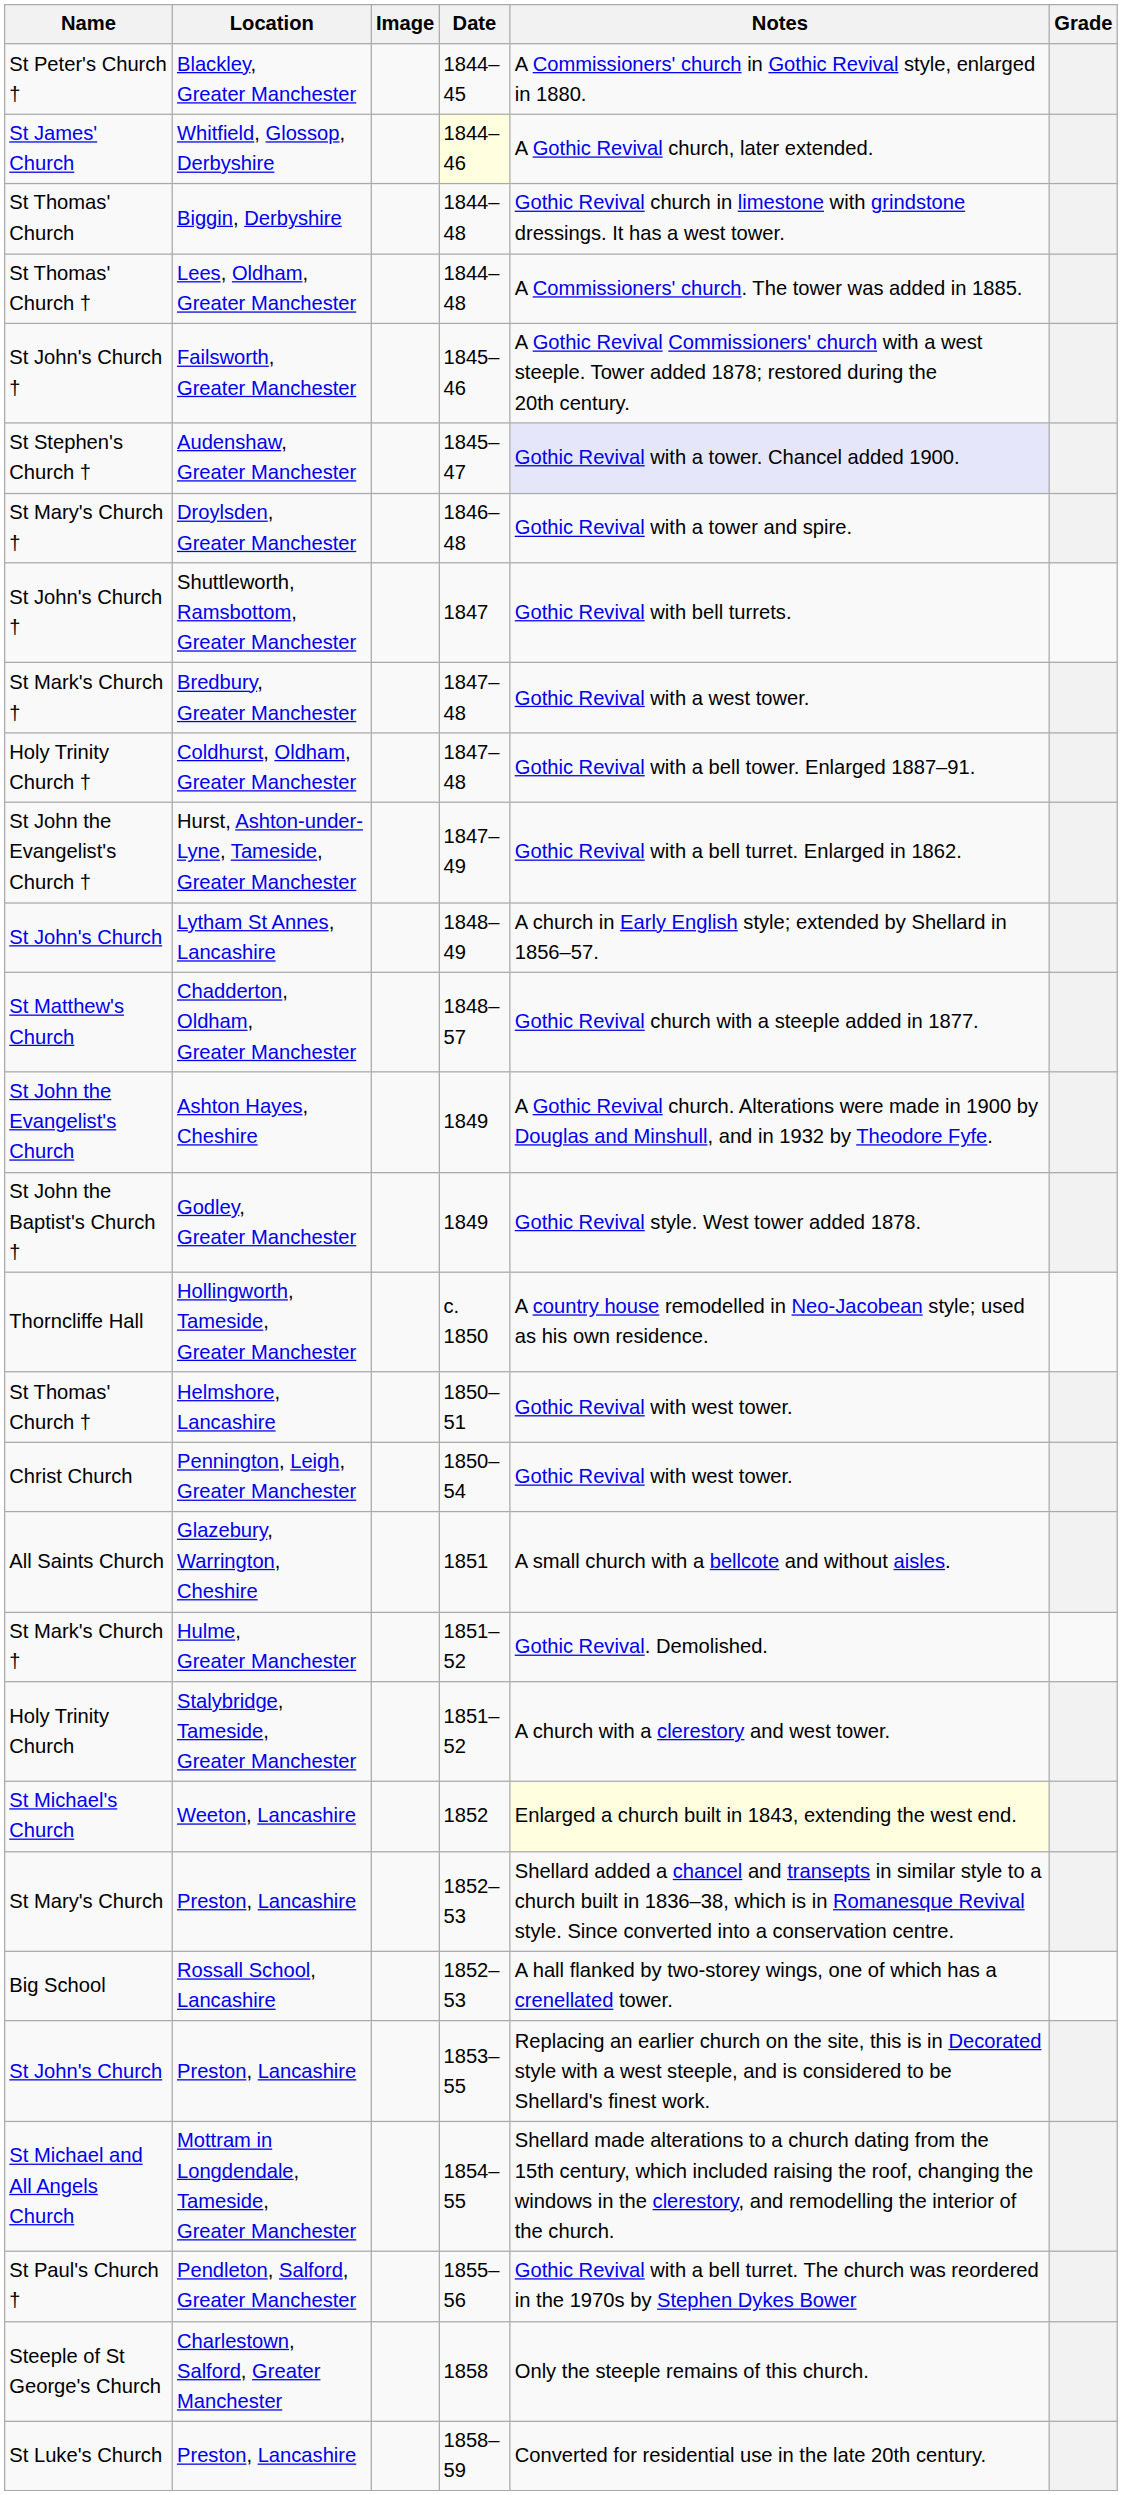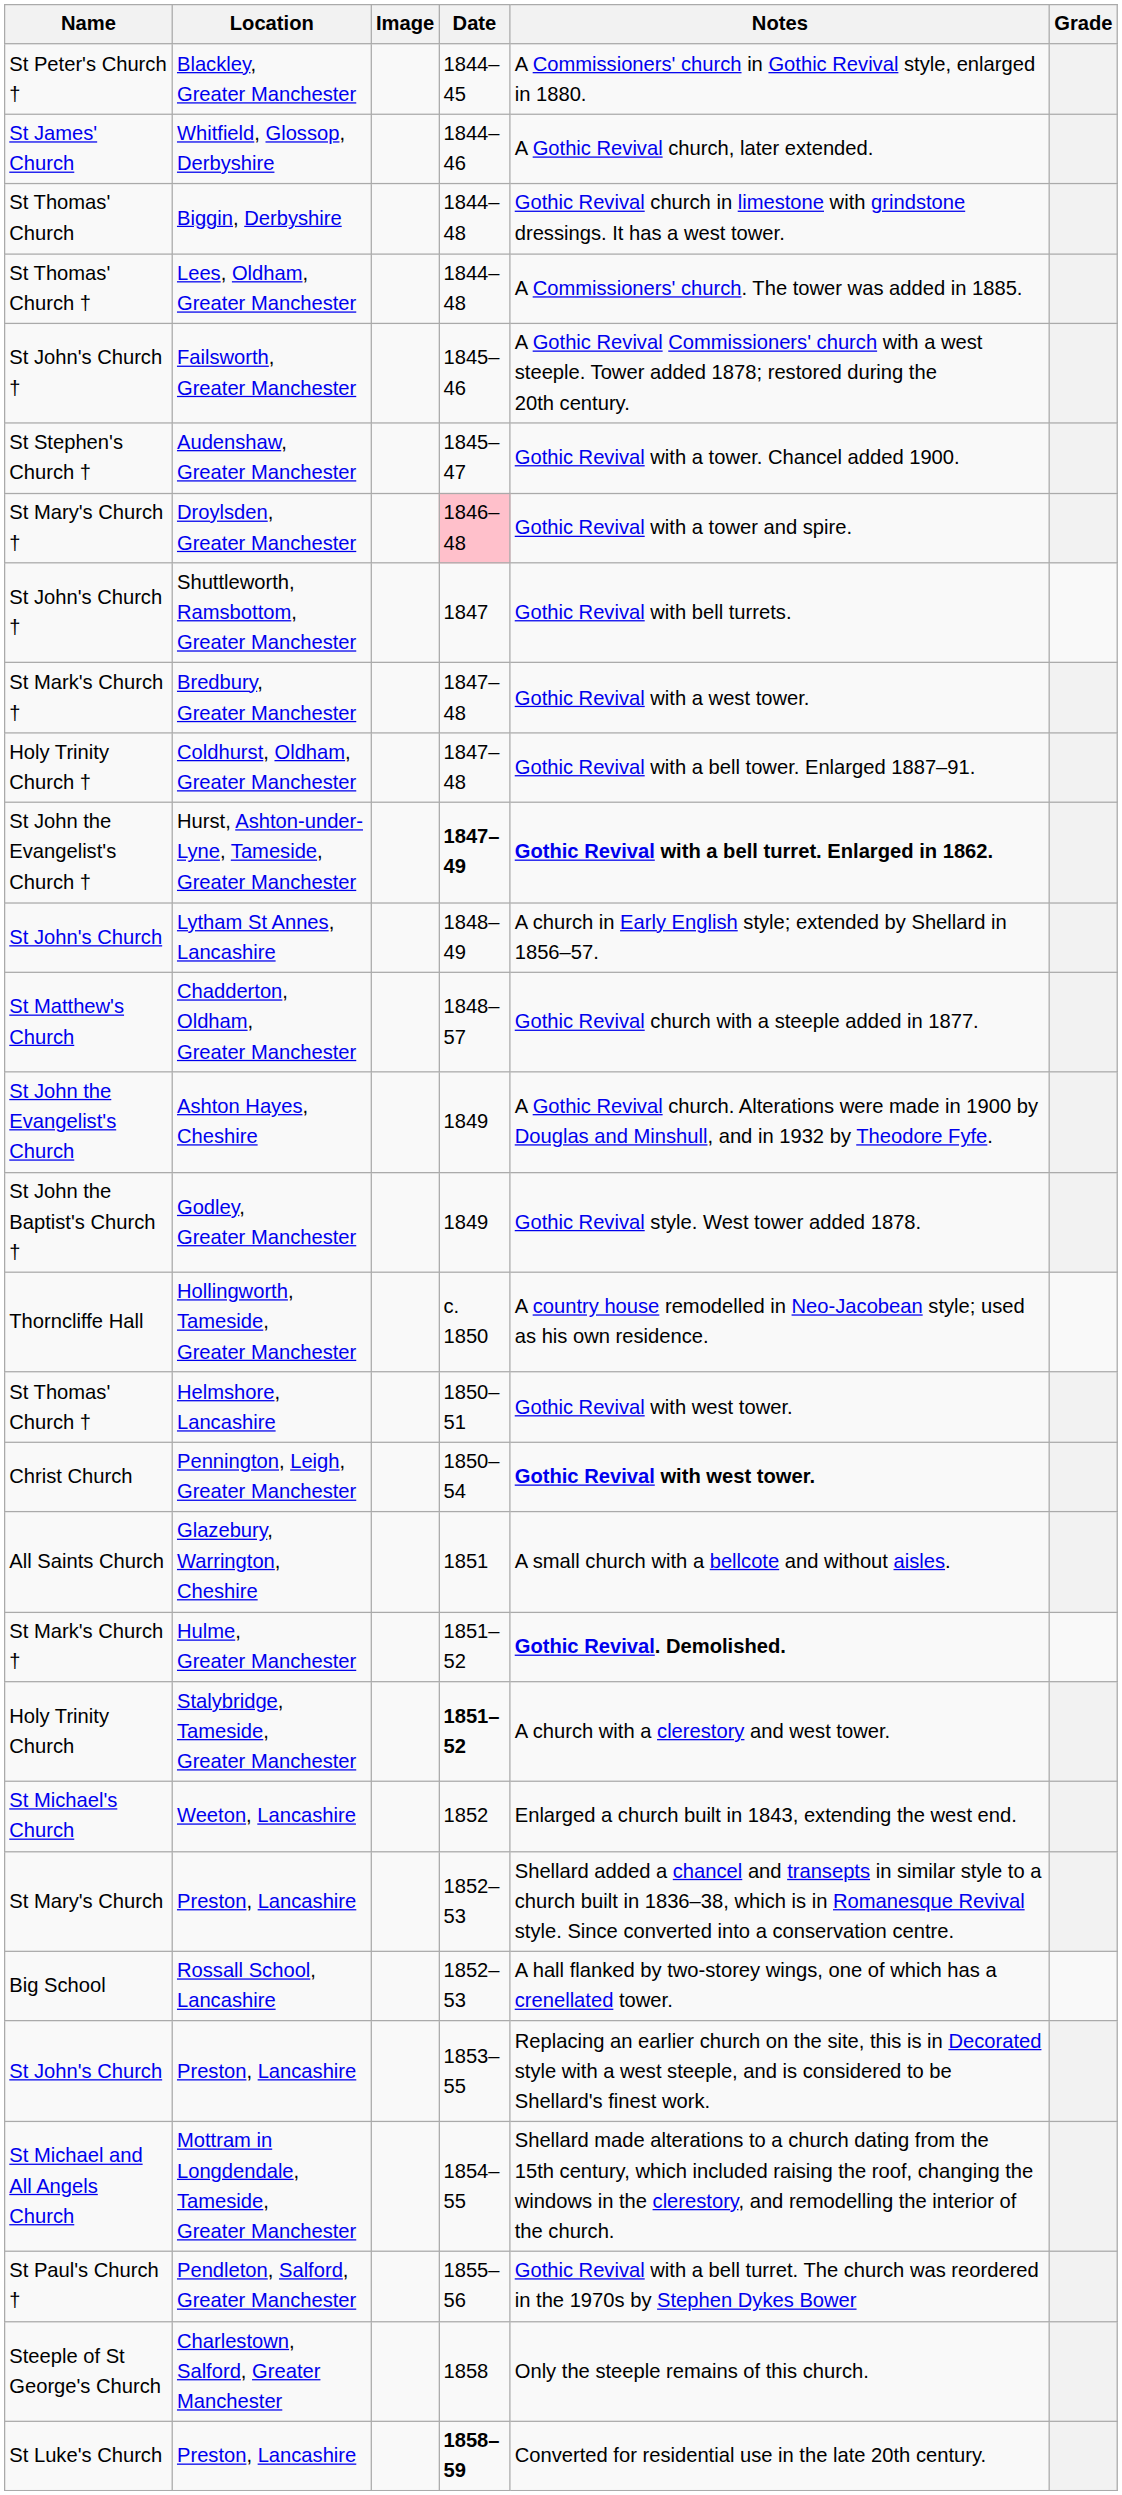(471, 148) lightyellow background -> (471, 148) no background
(737, 458) lavender background -> (737, 458) no background
(471, 527) no background -> (471, 527) pink background
(471, 852) normal -> (471, 852) bold
(738, 852) normal -> (754, 852) bold
(654, 1476) normal -> (665, 1476) bold
(641, 1646) normal -> (650, 1646) bold
(471, 1731) normal -> (471, 1731) bold
(766, 1816) lightyellow background -> (766, 1816) no background
(471, 2455) normal -> (471, 2455) bold
